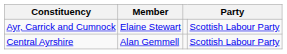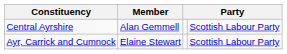rows swapped: (61, 27) <-> (40, 42)
